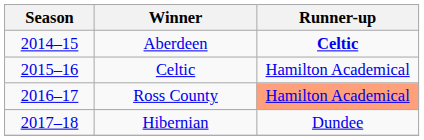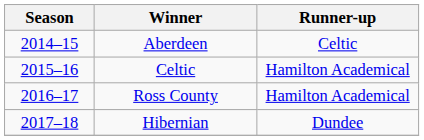(338, 43) bold -> (338, 43) normal
(338, 95) lightsalmon background -> (338, 95) no background
